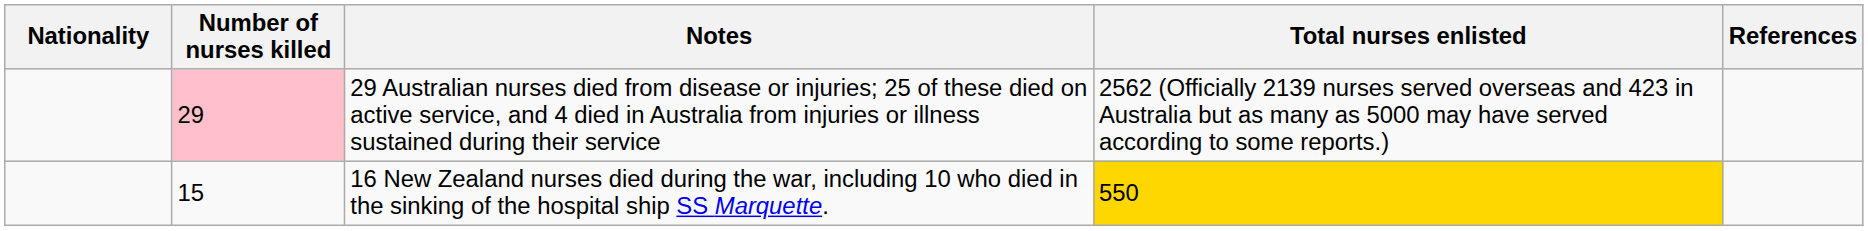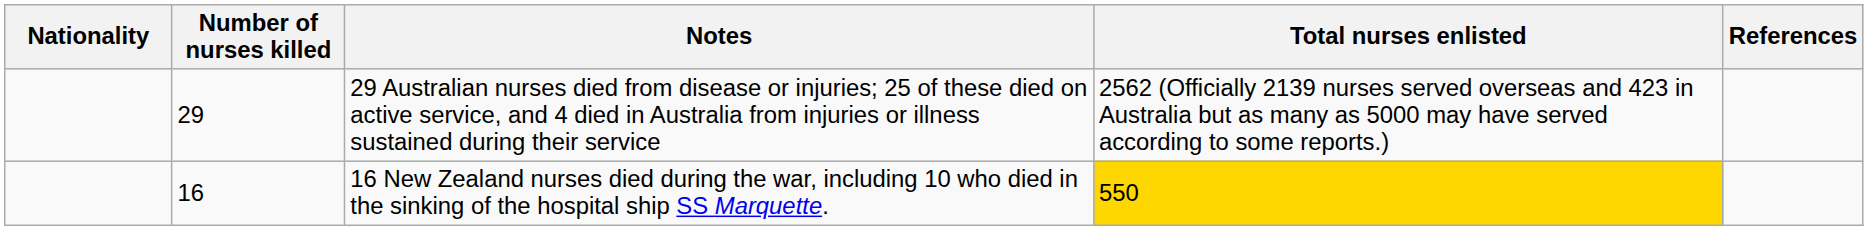(191, 114) pink background -> (191, 114) no background
(191, 192) 15 -> (191, 192) 16
